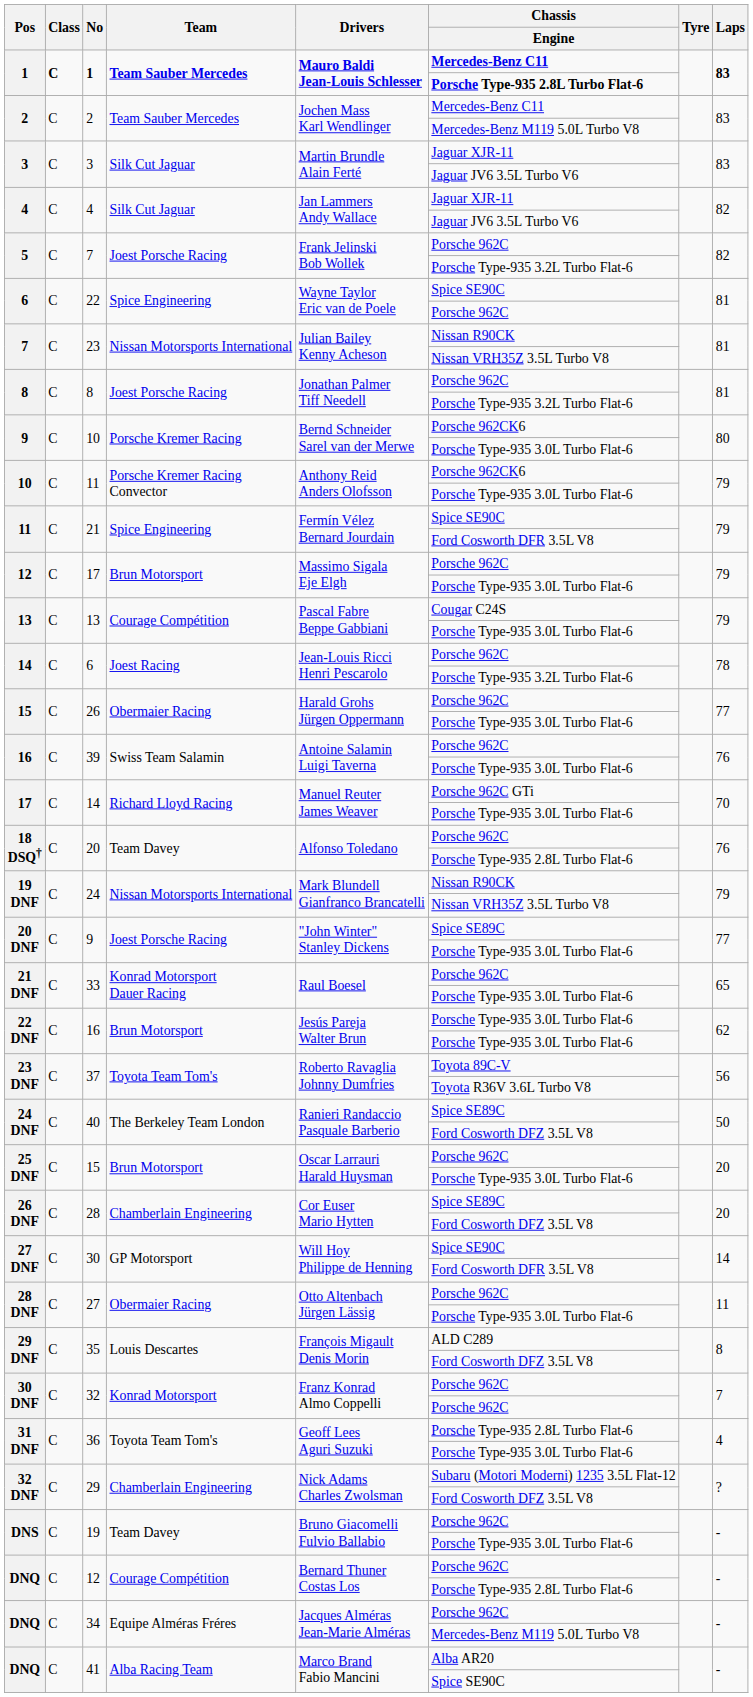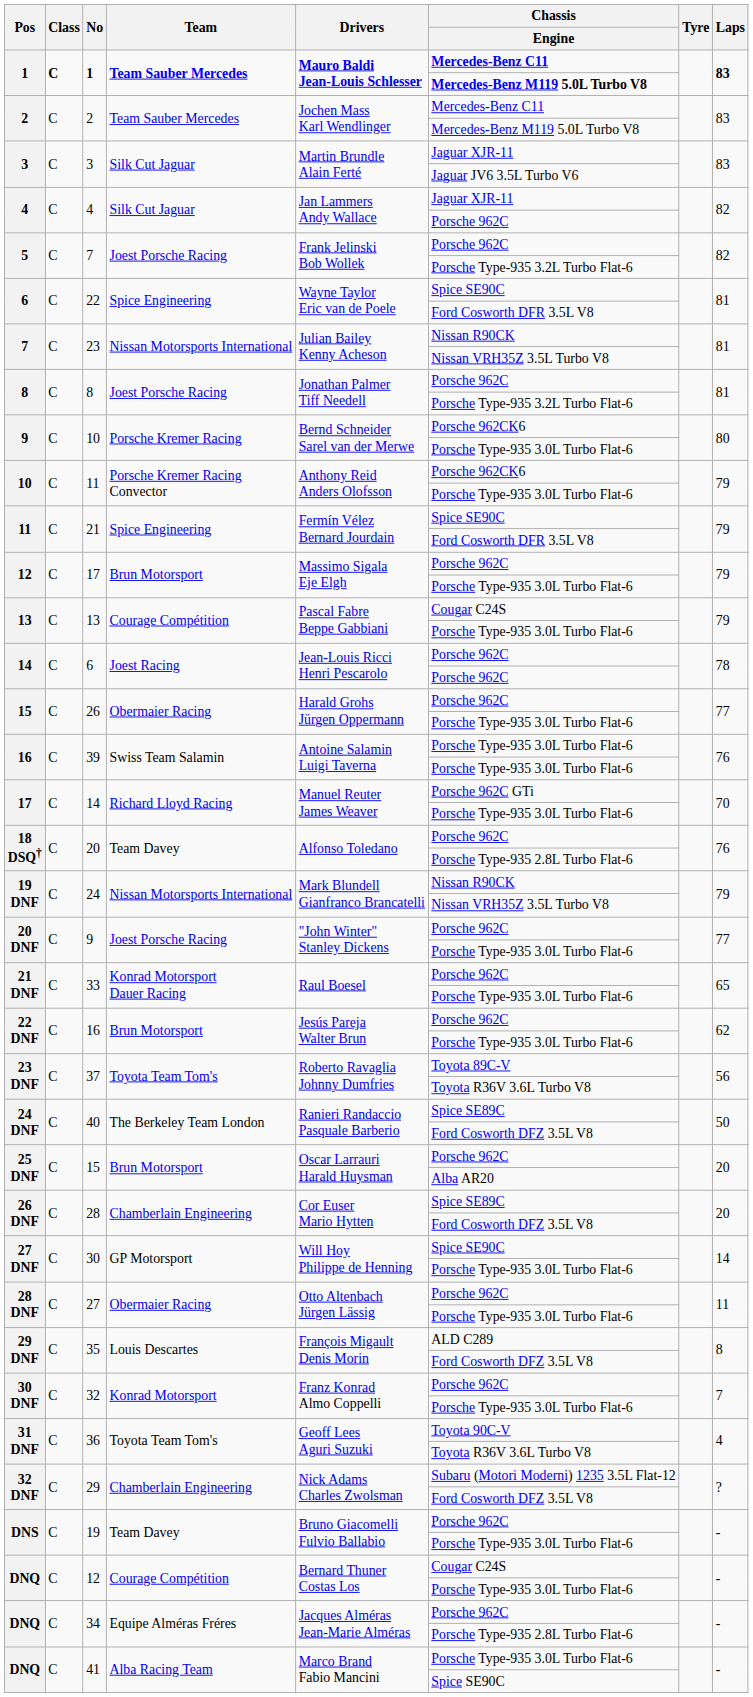(537, 84) Porsche Type-935 2.8L Turbo Flat-6 -> (539, 84) Mercedes-Benz M119 5.0L Turbo V8
(505, 221) Jaguar JV6 3.5L Turbo V6 -> (470, 221) Porsche 962C
(470, 312) Porsche 962C -> (513, 312) Ford Cosworth DFR 3.5L V8
(532, 677) Porsche Type-935 3.2L Turbo Flat-6 -> (470, 677) Porsche 962C
(470, 745) Porsche 962C -> (532, 745) Porsche Type-935 3.0L Turbo Flat-6
(468, 928) Spice SE89C -> (470, 928) Porsche 962C
(532, 1019) Porsche Type-935 3.0L Turbo Flat-6 -> (470, 1019) Porsche 962C
(532, 1179) Porsche Type-935 3.0L Turbo Flat-6 -> (463, 1179) Alba AR20
(513, 1270) Ford Cosworth DFR 3.5L V8 -> (532, 1270) Porsche Type-935 3.0L Turbo Flat-6
(470, 1407) Porsche 962C -> (532, 1407) Porsche Type-935 3.0L Turbo Flat-6
(532, 1430) Porsche Type-935 2.8L Turbo Flat-6 -> (471, 1430) Toyota 90C-V
(532, 1452) Porsche Type-935 3.0L Turbo Flat-6 -> (511, 1452) Toyota R36V 3.6L Turbo V8
(470, 1566) Porsche 962C -> (469, 1566) Cougar C24S
(532, 1589) Porsche Type-935 2.8L Turbo Flat-6 -> (532, 1589) Porsche Type-935 3.0L Turbo Flat-6
(535, 1635) Mercedes-Benz M119 5.0L Turbo V8 -> (532, 1635) Porsche Type-935 2.8L Turbo Flat-6
(463, 1658) Alba AR20 -> (532, 1658) Porsche Type-935 3.0L Turbo Flat-6
